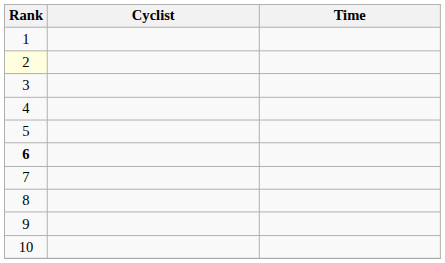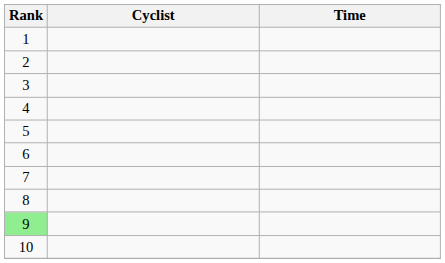(26, 62) lightyellow background -> (26, 62) no background
(26, 154) bold -> (26, 154) normal
(26, 223) no background -> (26, 223) lightgreen background
